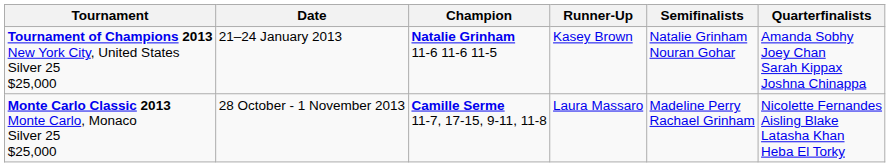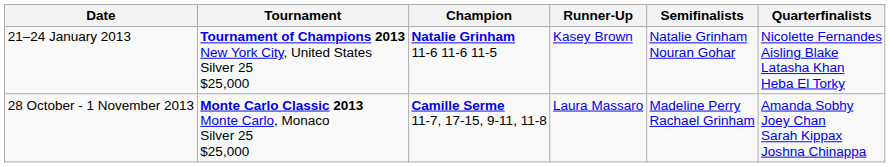columns swapped: (110, 15) <-> (312, 15)
(814, 60) Amanda Sobhy Joey Chan Sarah Kippax Joshna Chinappa -> (822, 60) Nicolette Fernandes Aisling Blake Latasha Khan Heba El Torky
(822, 128) Nicolette Fernandes Aisling Blake Latasha Khan Heba El Torky -> (814, 128) Amanda Sobhy Joey Chan Sarah Kippax Joshna Chinappa
